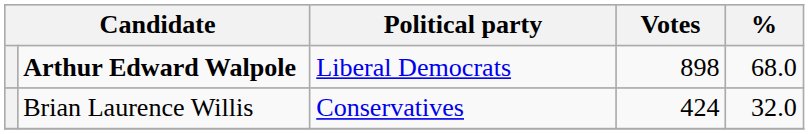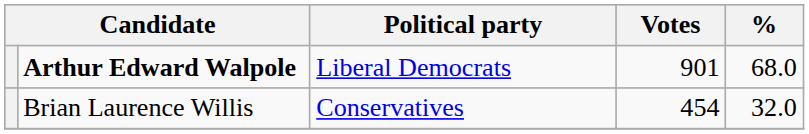(700, 66) 898 -> (700, 66) 901
(700, 107) 424 -> (700, 107) 454
